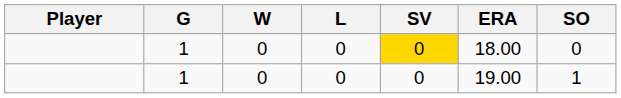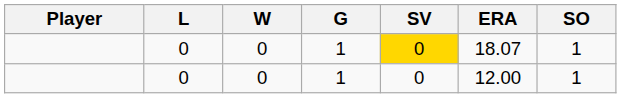columns swapped: (184, 19) <-> (341, 19)
(498, 48) 18.00 -> (498, 48) 18.07
(576, 48) 0 -> (576, 48) 1
(498, 78) 19.00 -> (498, 78) 12.00
